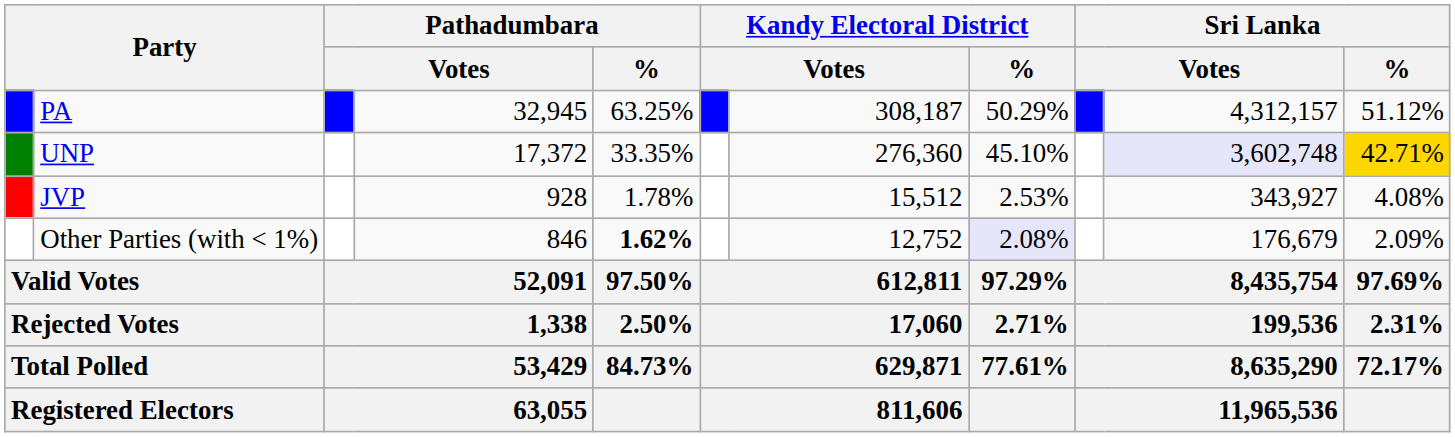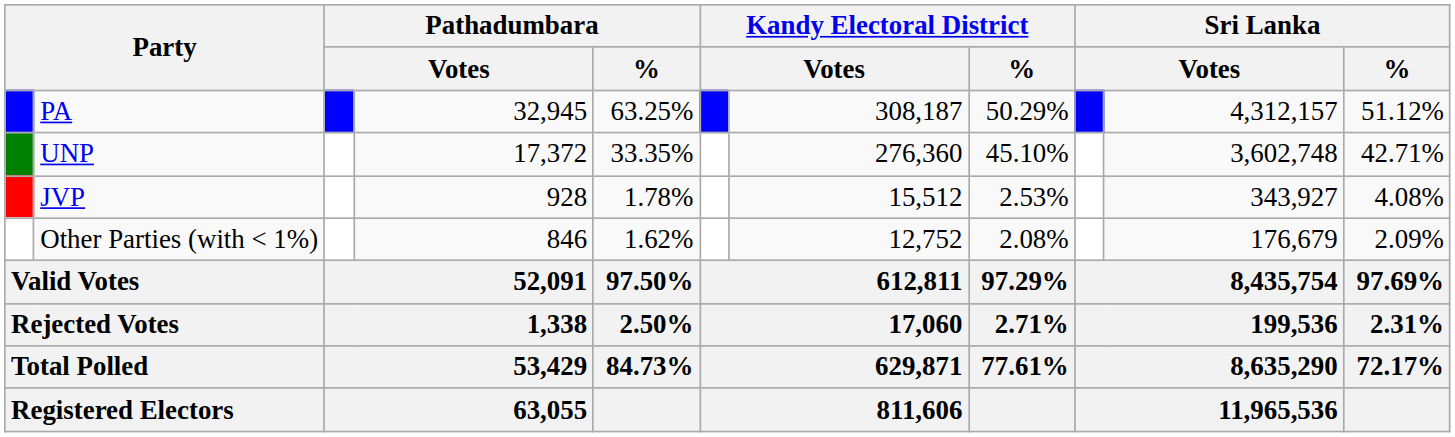(1284, 153) lavender background -> (1284, 153) no background
(1403, 153) gold background -> (1403, 153) no background
(656, 238) bold -> (659, 238) normal
(1034, 238) lavender background -> (1034, 238) no background
